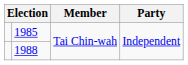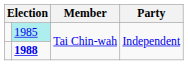(26, 32) no background -> (26, 32) paleturquoise background
(26, 50) normal -> (26, 50) bold
